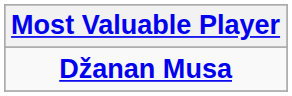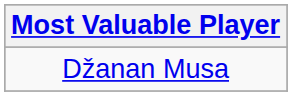(146, 68) bold -> (146, 68) normal
